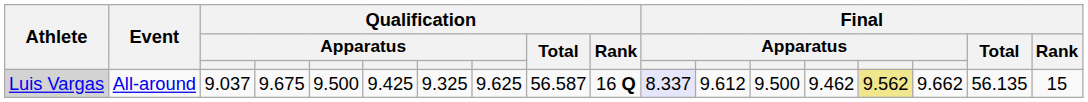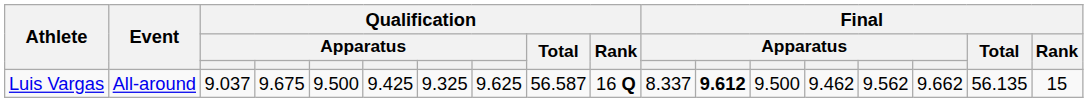(57, 84) lightgrey background -> (57, 84) no background
(668, 84) lavender background -> (668, 84) no background
(723, 84) normal -> (723, 84) bold
(886, 84) khaki background -> (886, 84) no background
